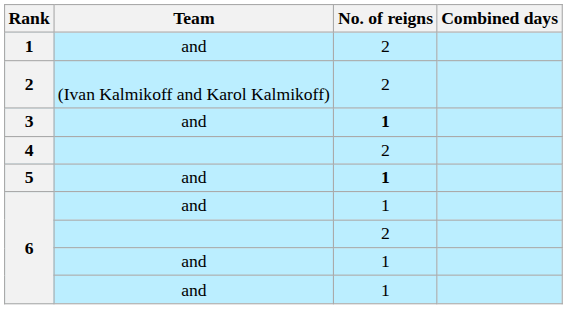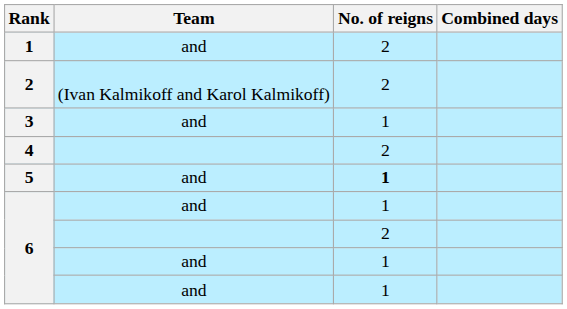(386, 121) bold -> (386, 121) normal
